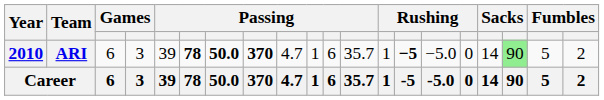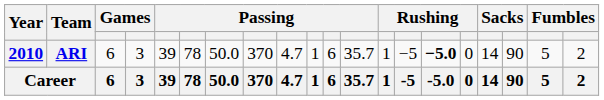(192, 53) bold -> (192, 53) normal
(224, 53) bold -> (224, 53) normal
(260, 53) bold -> (260, 53) normal
(408, 53) bold -> (408, 53) normal
(441, 53) normal -> (441, 53) bold
(515, 53) lightgreen background -> (515, 53) no background
